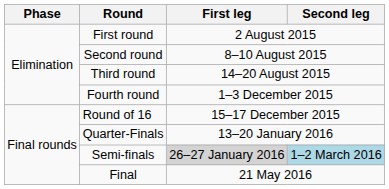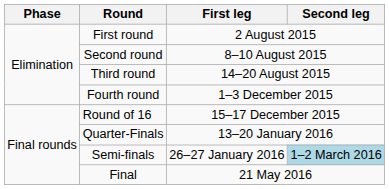(227, 154) lightgrey background -> (227, 154) no background
